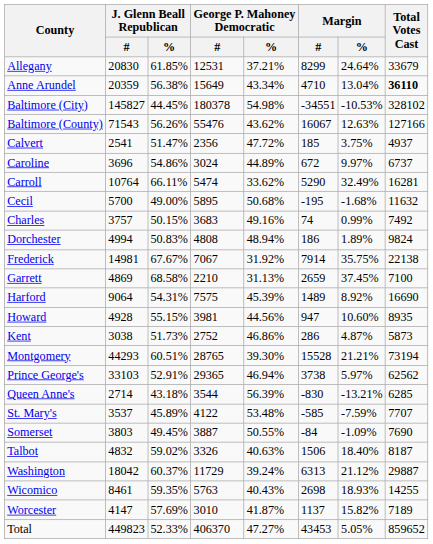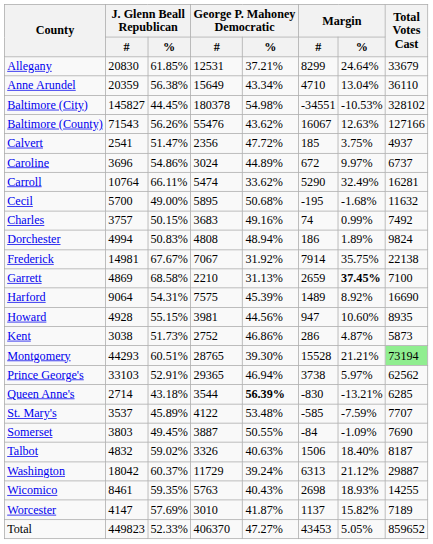(403, 85) bold -> (403, 85) normal
(360, 278) normal -> (361, 278) bold
(403, 355) no background -> (403, 355) lightgreen background
(265, 394) normal -> (265, 394) bold
